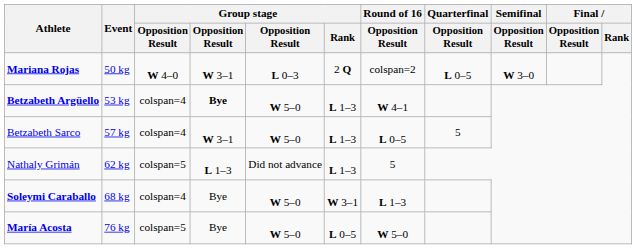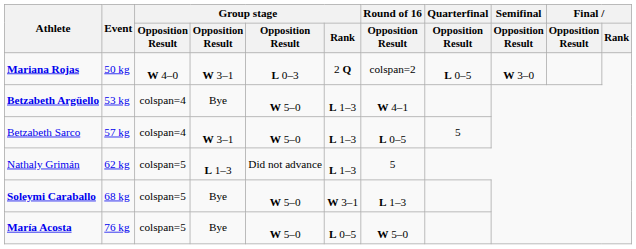(218, 101) bold -> (218, 101) normal
(163, 196) colspan=4 -> (163, 196) colspan=5
